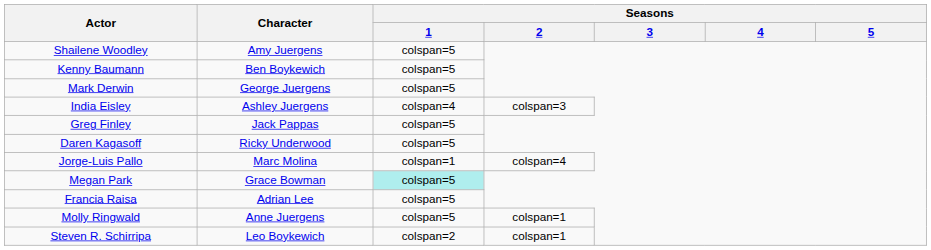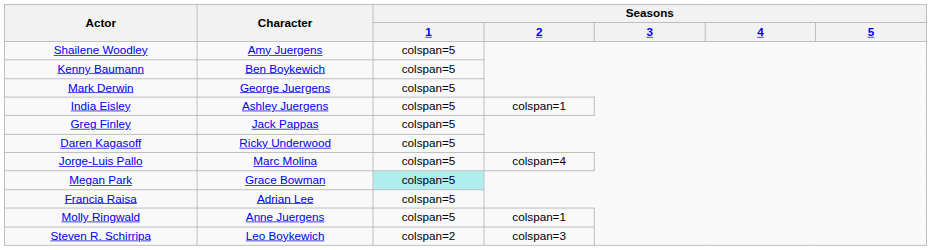(429, 106) colspan=4 -> (429, 106) colspan=5
(539, 106) colspan=3 -> (539, 106) colspan=1
(429, 161) colspan=1 -> (429, 161) colspan=5
(539, 236) colspan=1 -> (539, 236) colspan=3
